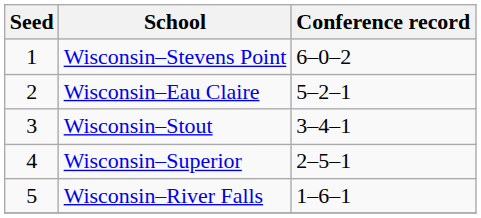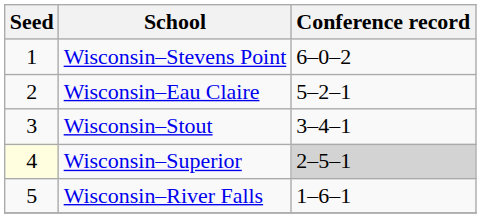(32, 160) no background -> (32, 160) lightyellow background
(324, 160) no background -> (324, 160) lightgrey background
